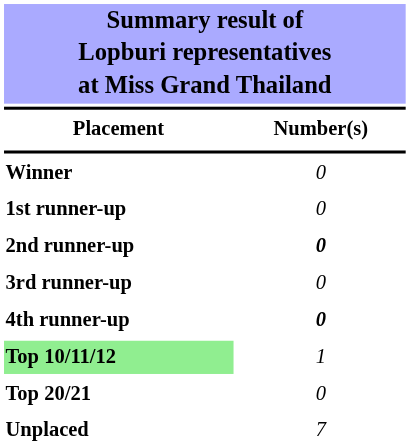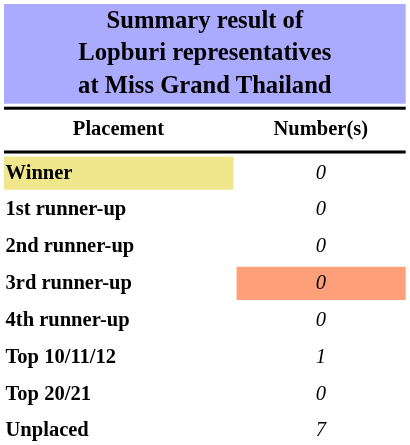(39, 172) no background -> (39, 172) khaki background
(321, 246) bold -> (321, 246) normal
(321, 282) no background -> (321, 282) lightsalmon background
(321, 319) bold -> (321, 319) normal
(61, 356) lightgreen background -> (61, 356) no background
